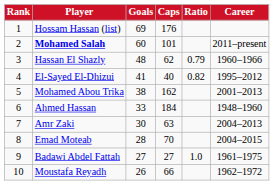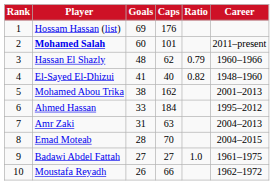(239, 76) 1995–2012 -> (239, 76) 1948–1960
(239, 108) 1948–1960 -> (239, 108) 1995–2012
(141, 124) 30 -> (141, 124) 31
